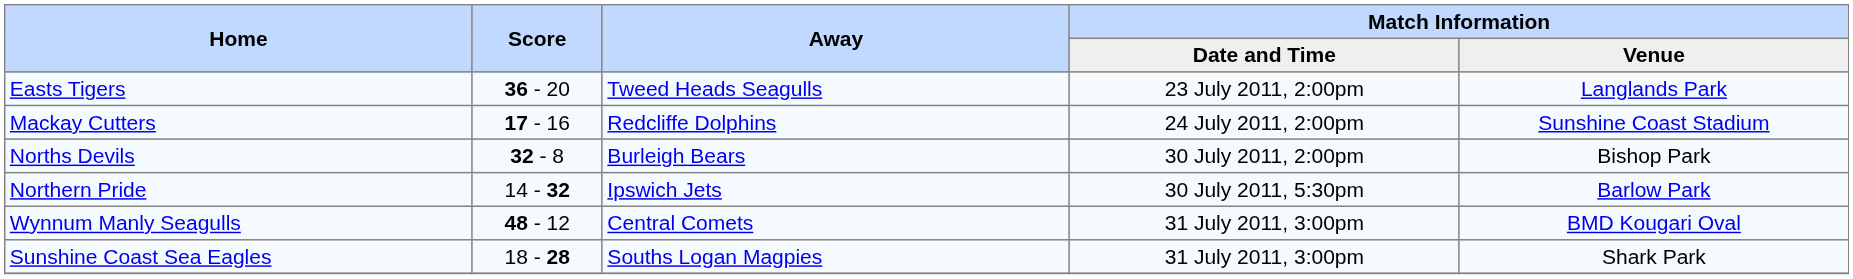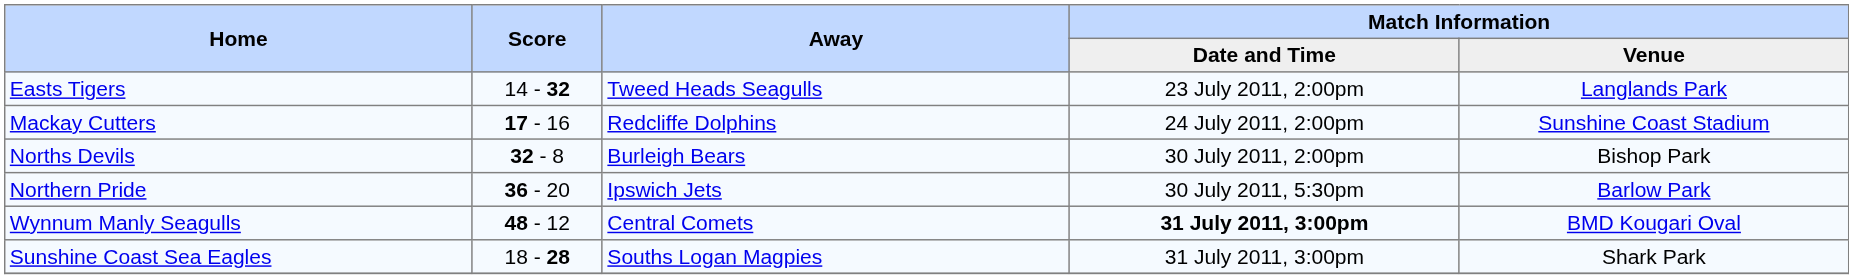(537, 89) 36 - 20 -> (537, 89) 14 - 32
(537, 189) 14 - 32 -> (537, 189) 36 - 20
(1264, 223) normal -> (1264, 223) bold
